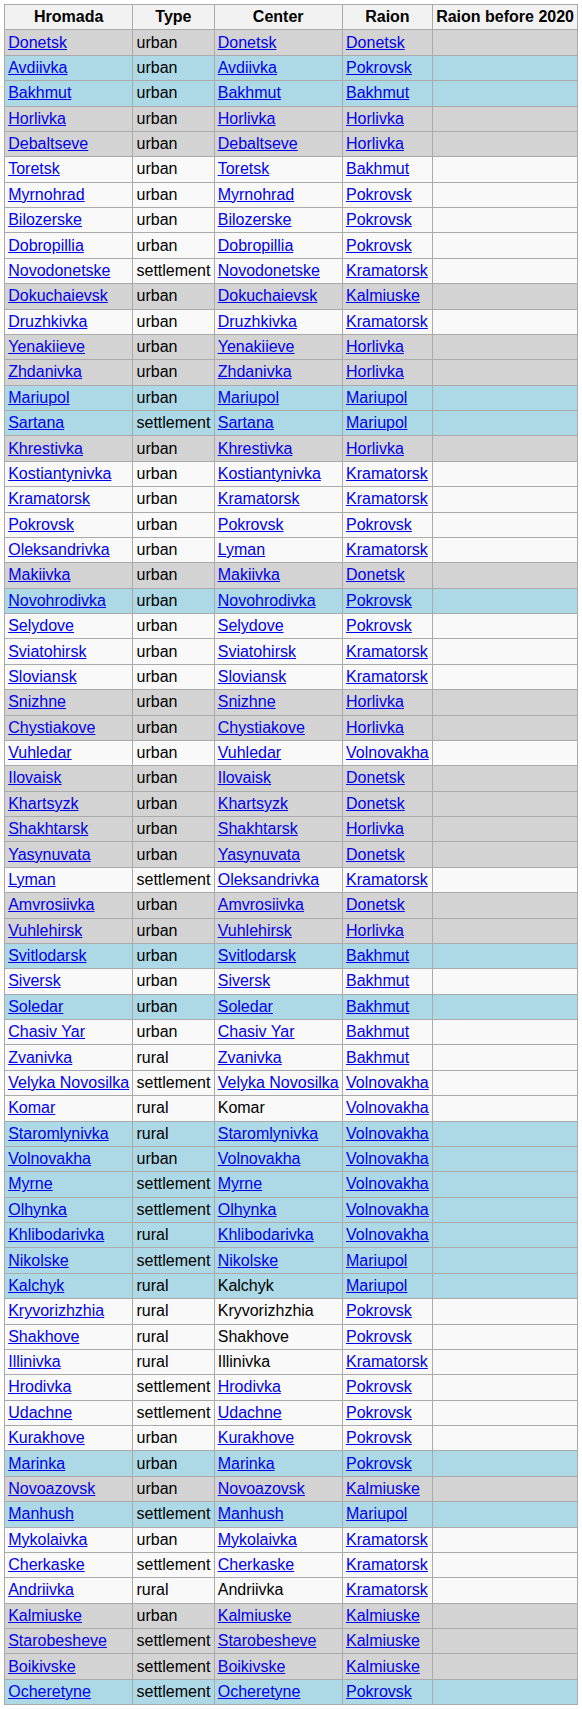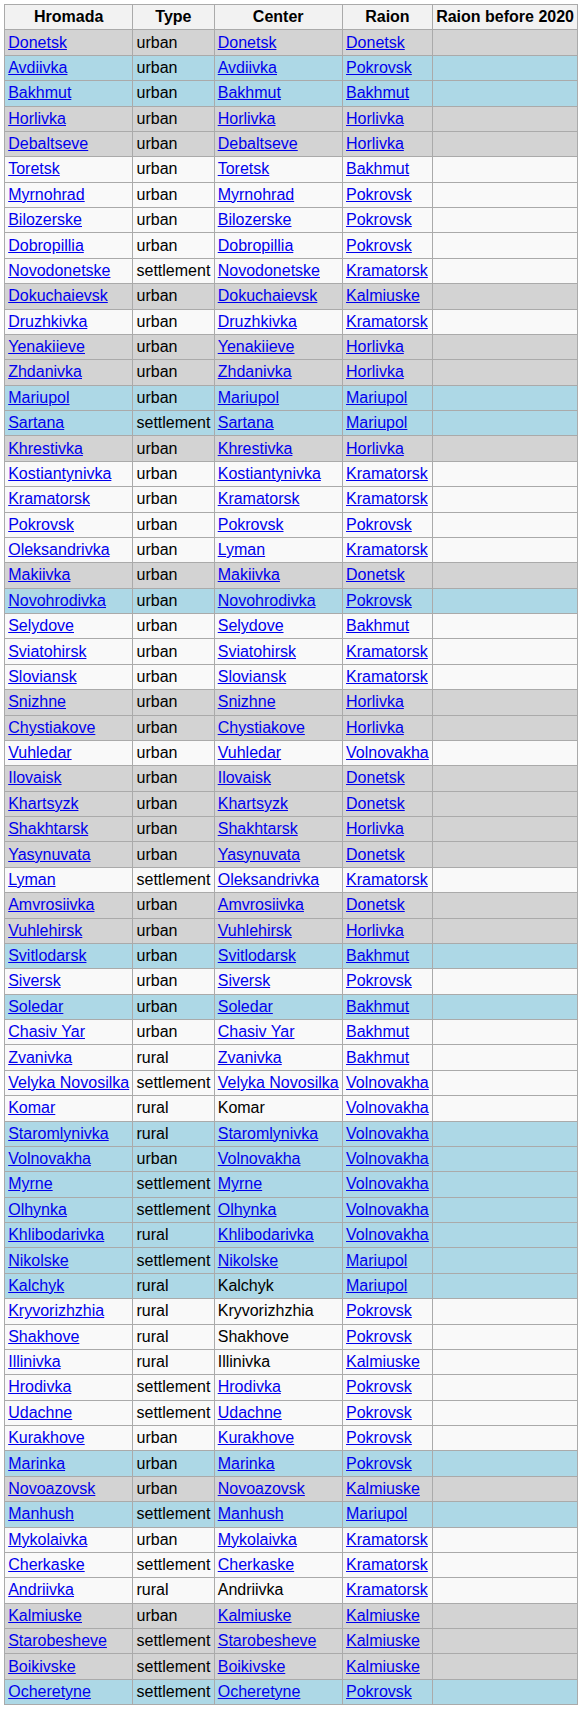(379, 626) Pokrovsk -> (378, 626) Bakhmut
(378, 981) Bakhmut -> (379, 981) Pokrovsk
(387, 1362) Kramatorsk -> (383, 1362) Kalmiuske
